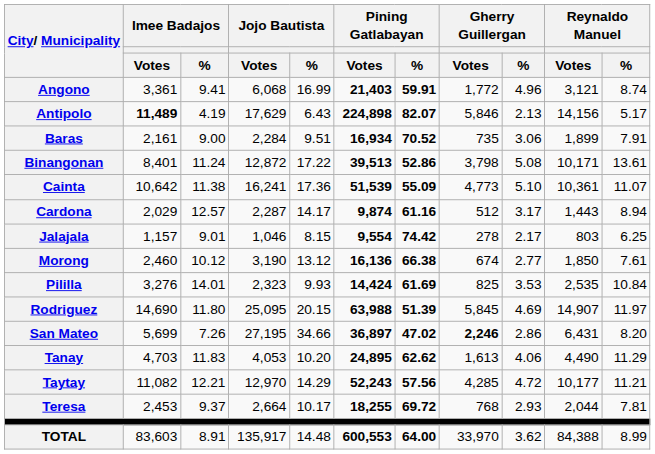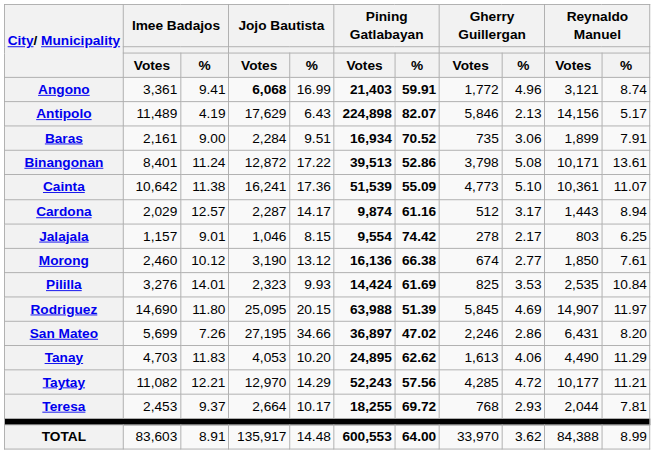(269, 89) normal -> (269, 89) bold
(157, 114) bold -> (157, 114) normal
(482, 333) bold -> (482, 333) normal
